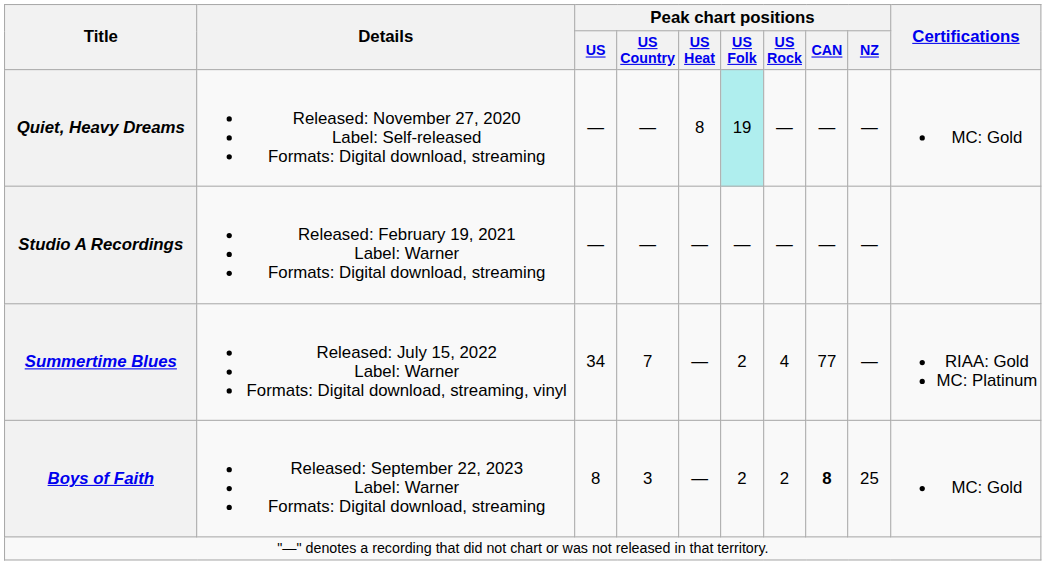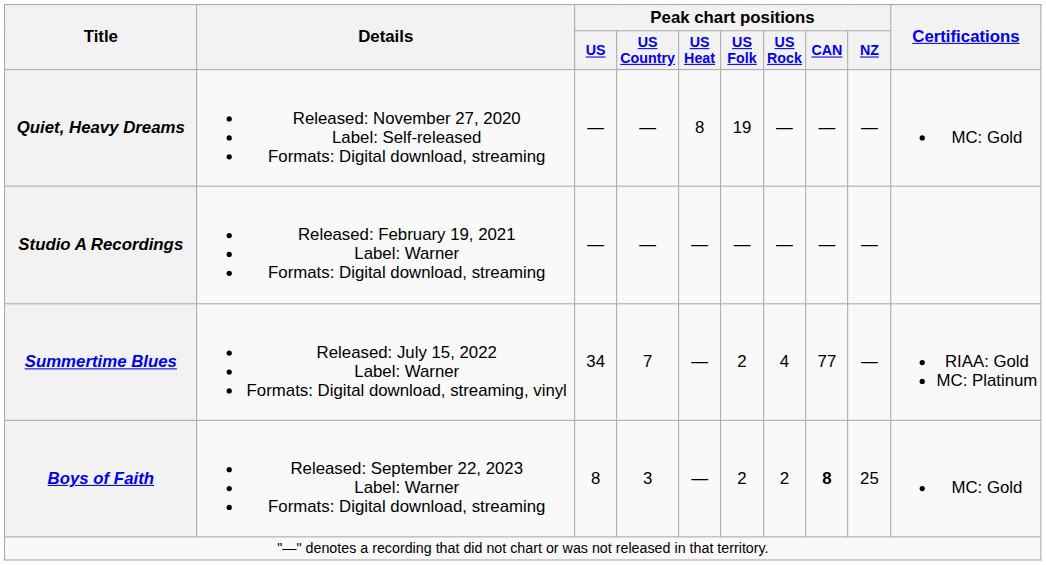(742, 127) paleturquoise background -> (742, 127) no background
